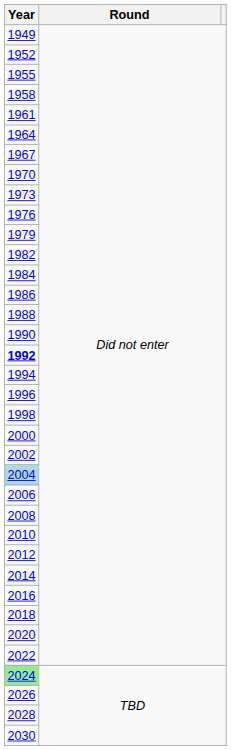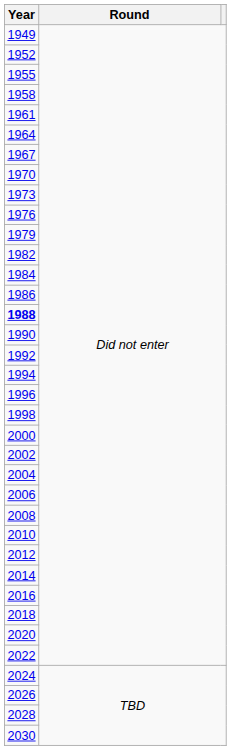(21, 315) normal -> (21, 315) bold
(21, 355) bold -> (21, 355) normal
(21, 475) lightblue background -> (21, 475) no background
(21, 676) lightgreen background -> (21, 676) no background
